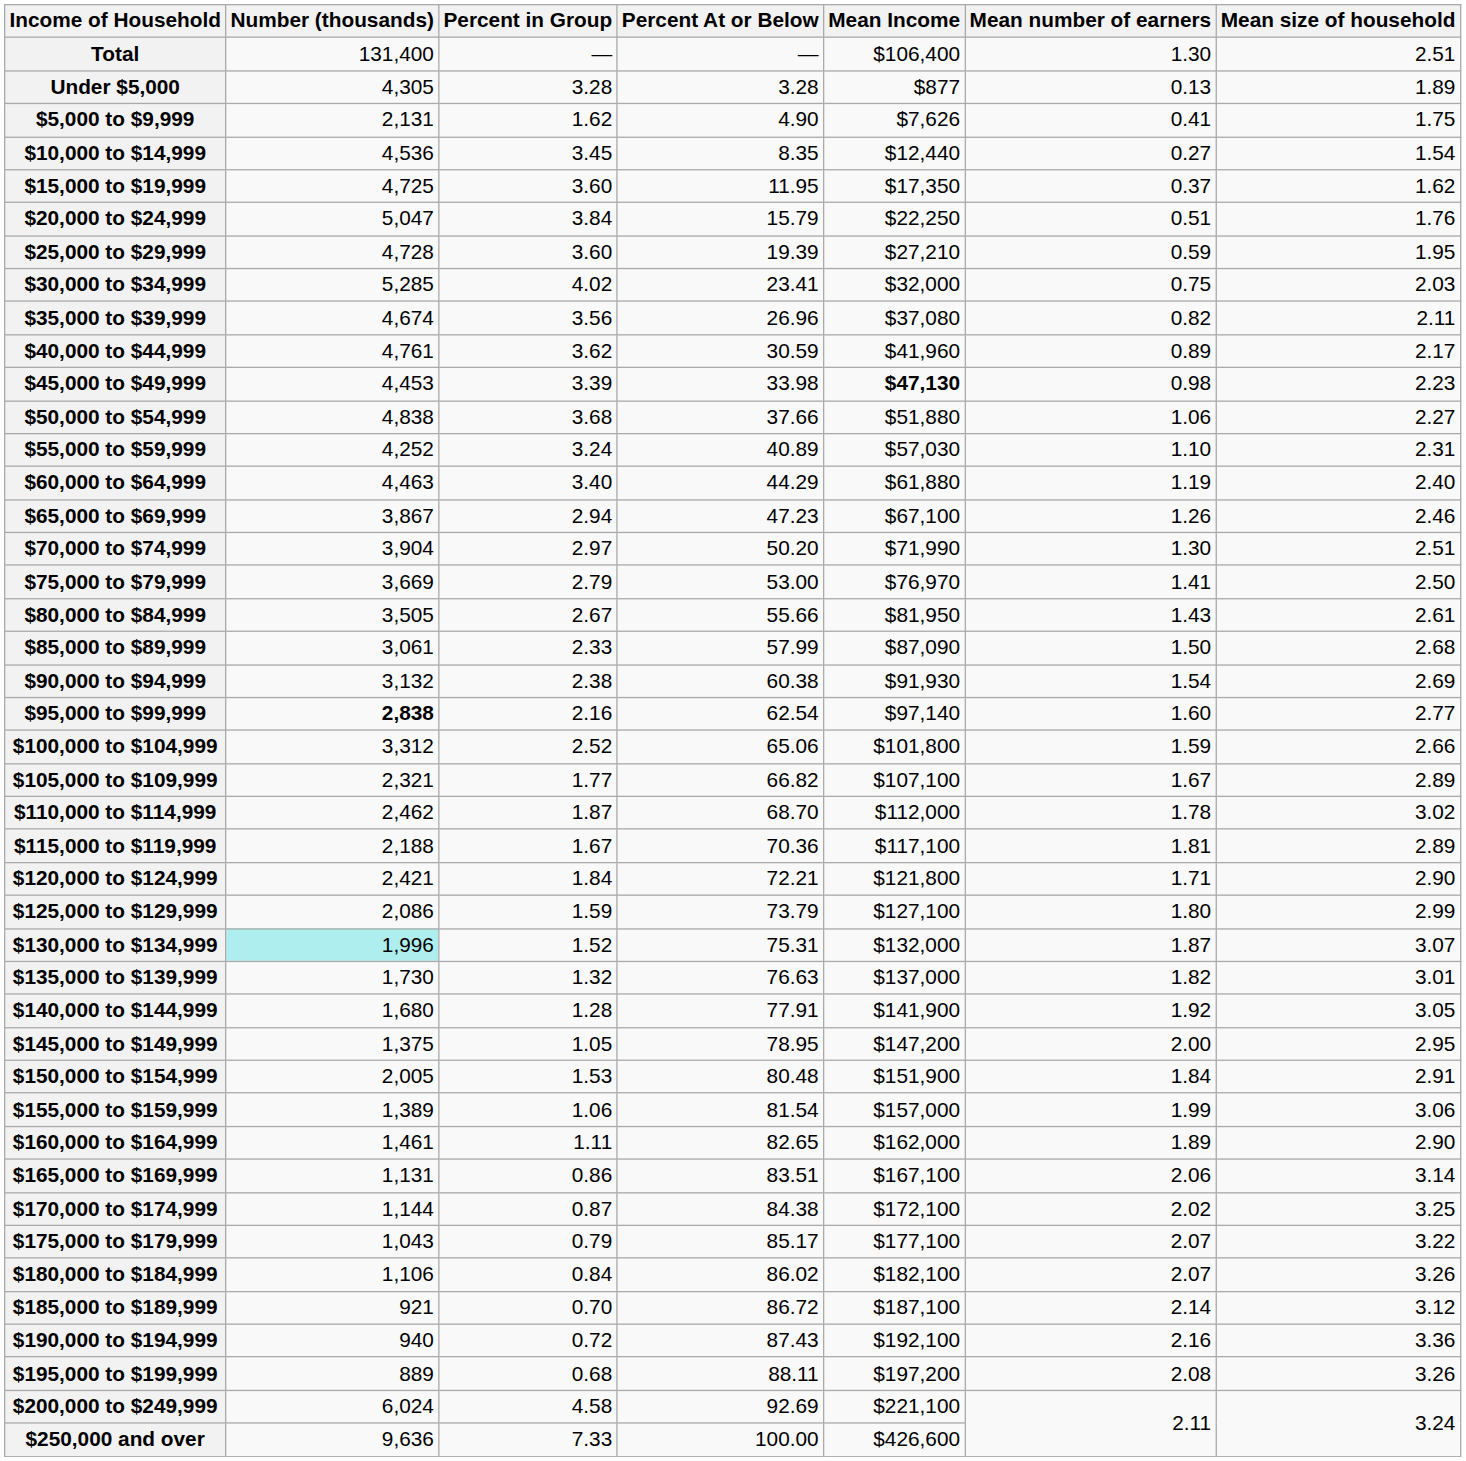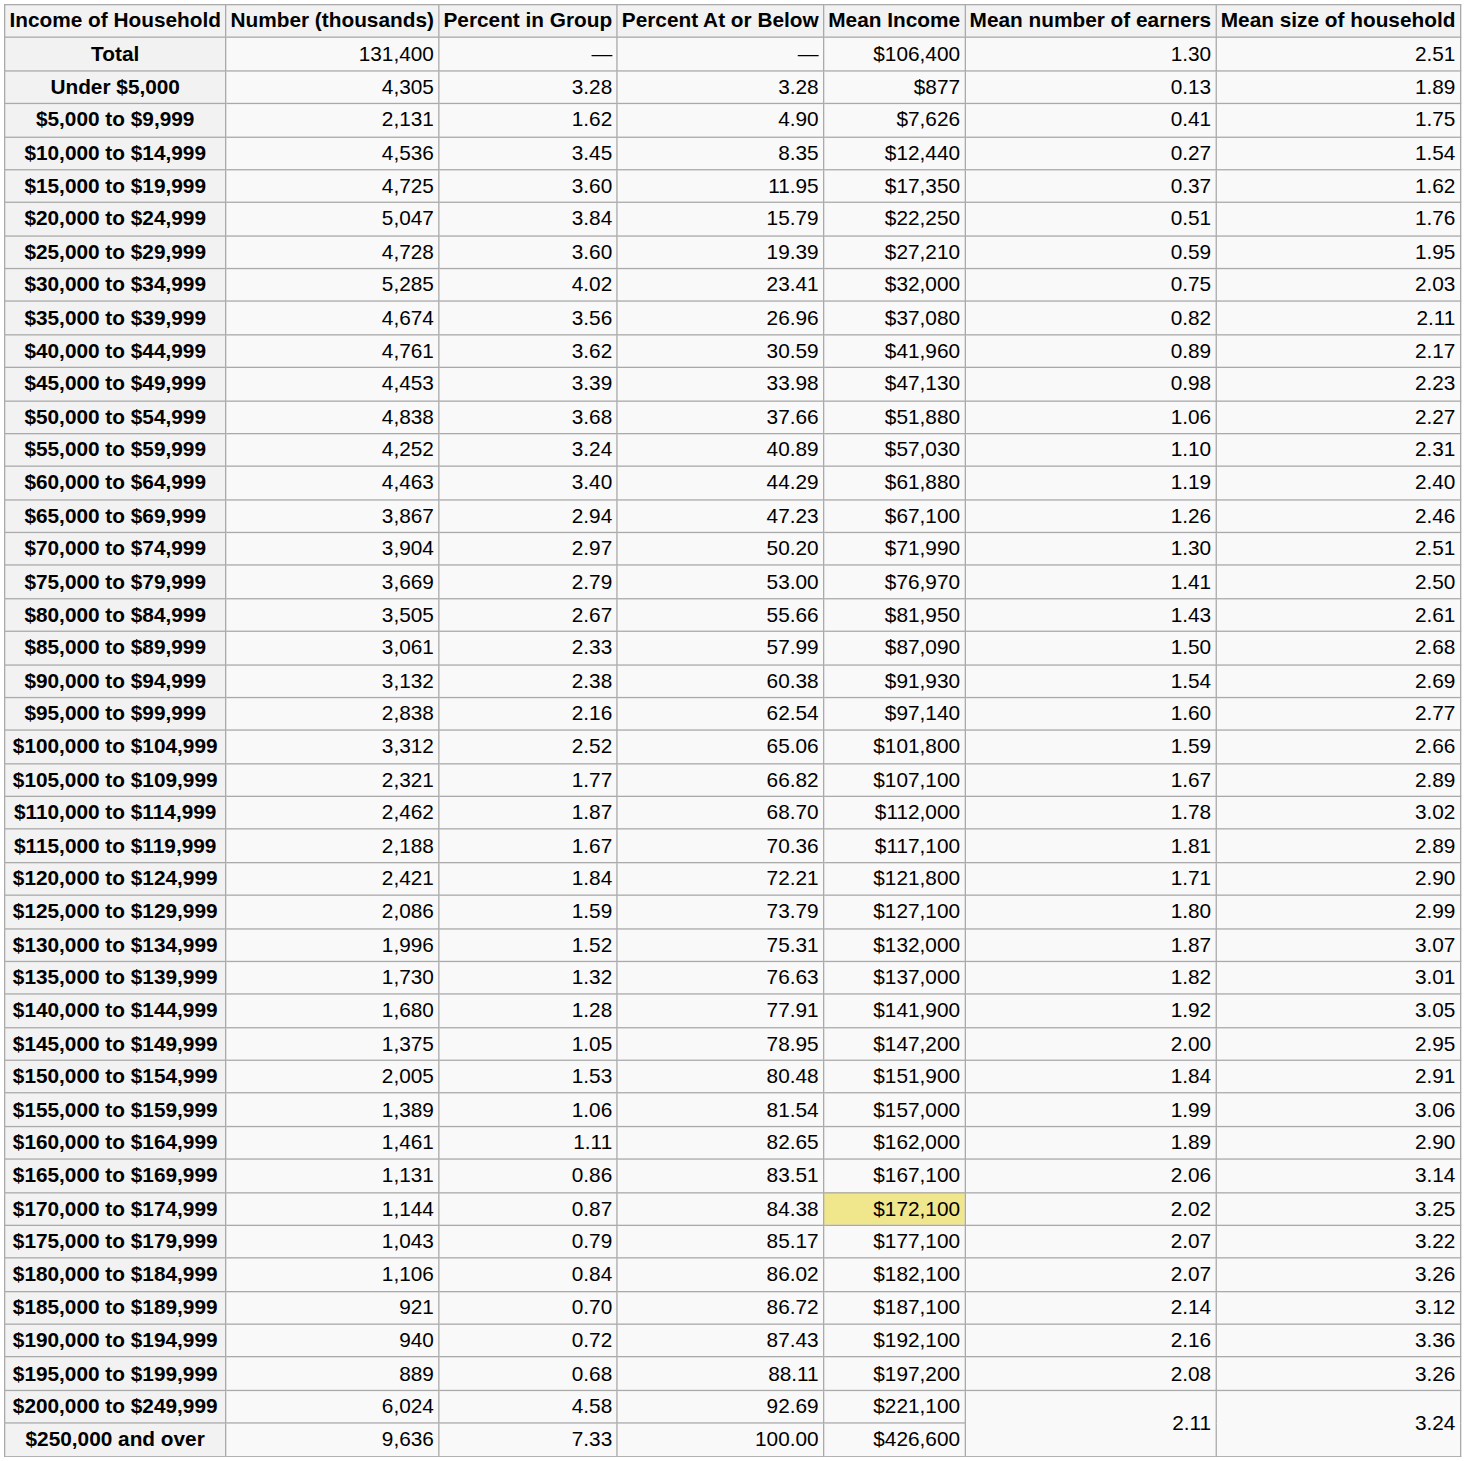(922, 383) bold -> (922, 383) normal
(408, 713) bold -> (408, 713) normal
(408, 944) paleturquoise background -> (408, 944) no background
(917, 1208) no background -> (917, 1208) khaki background
